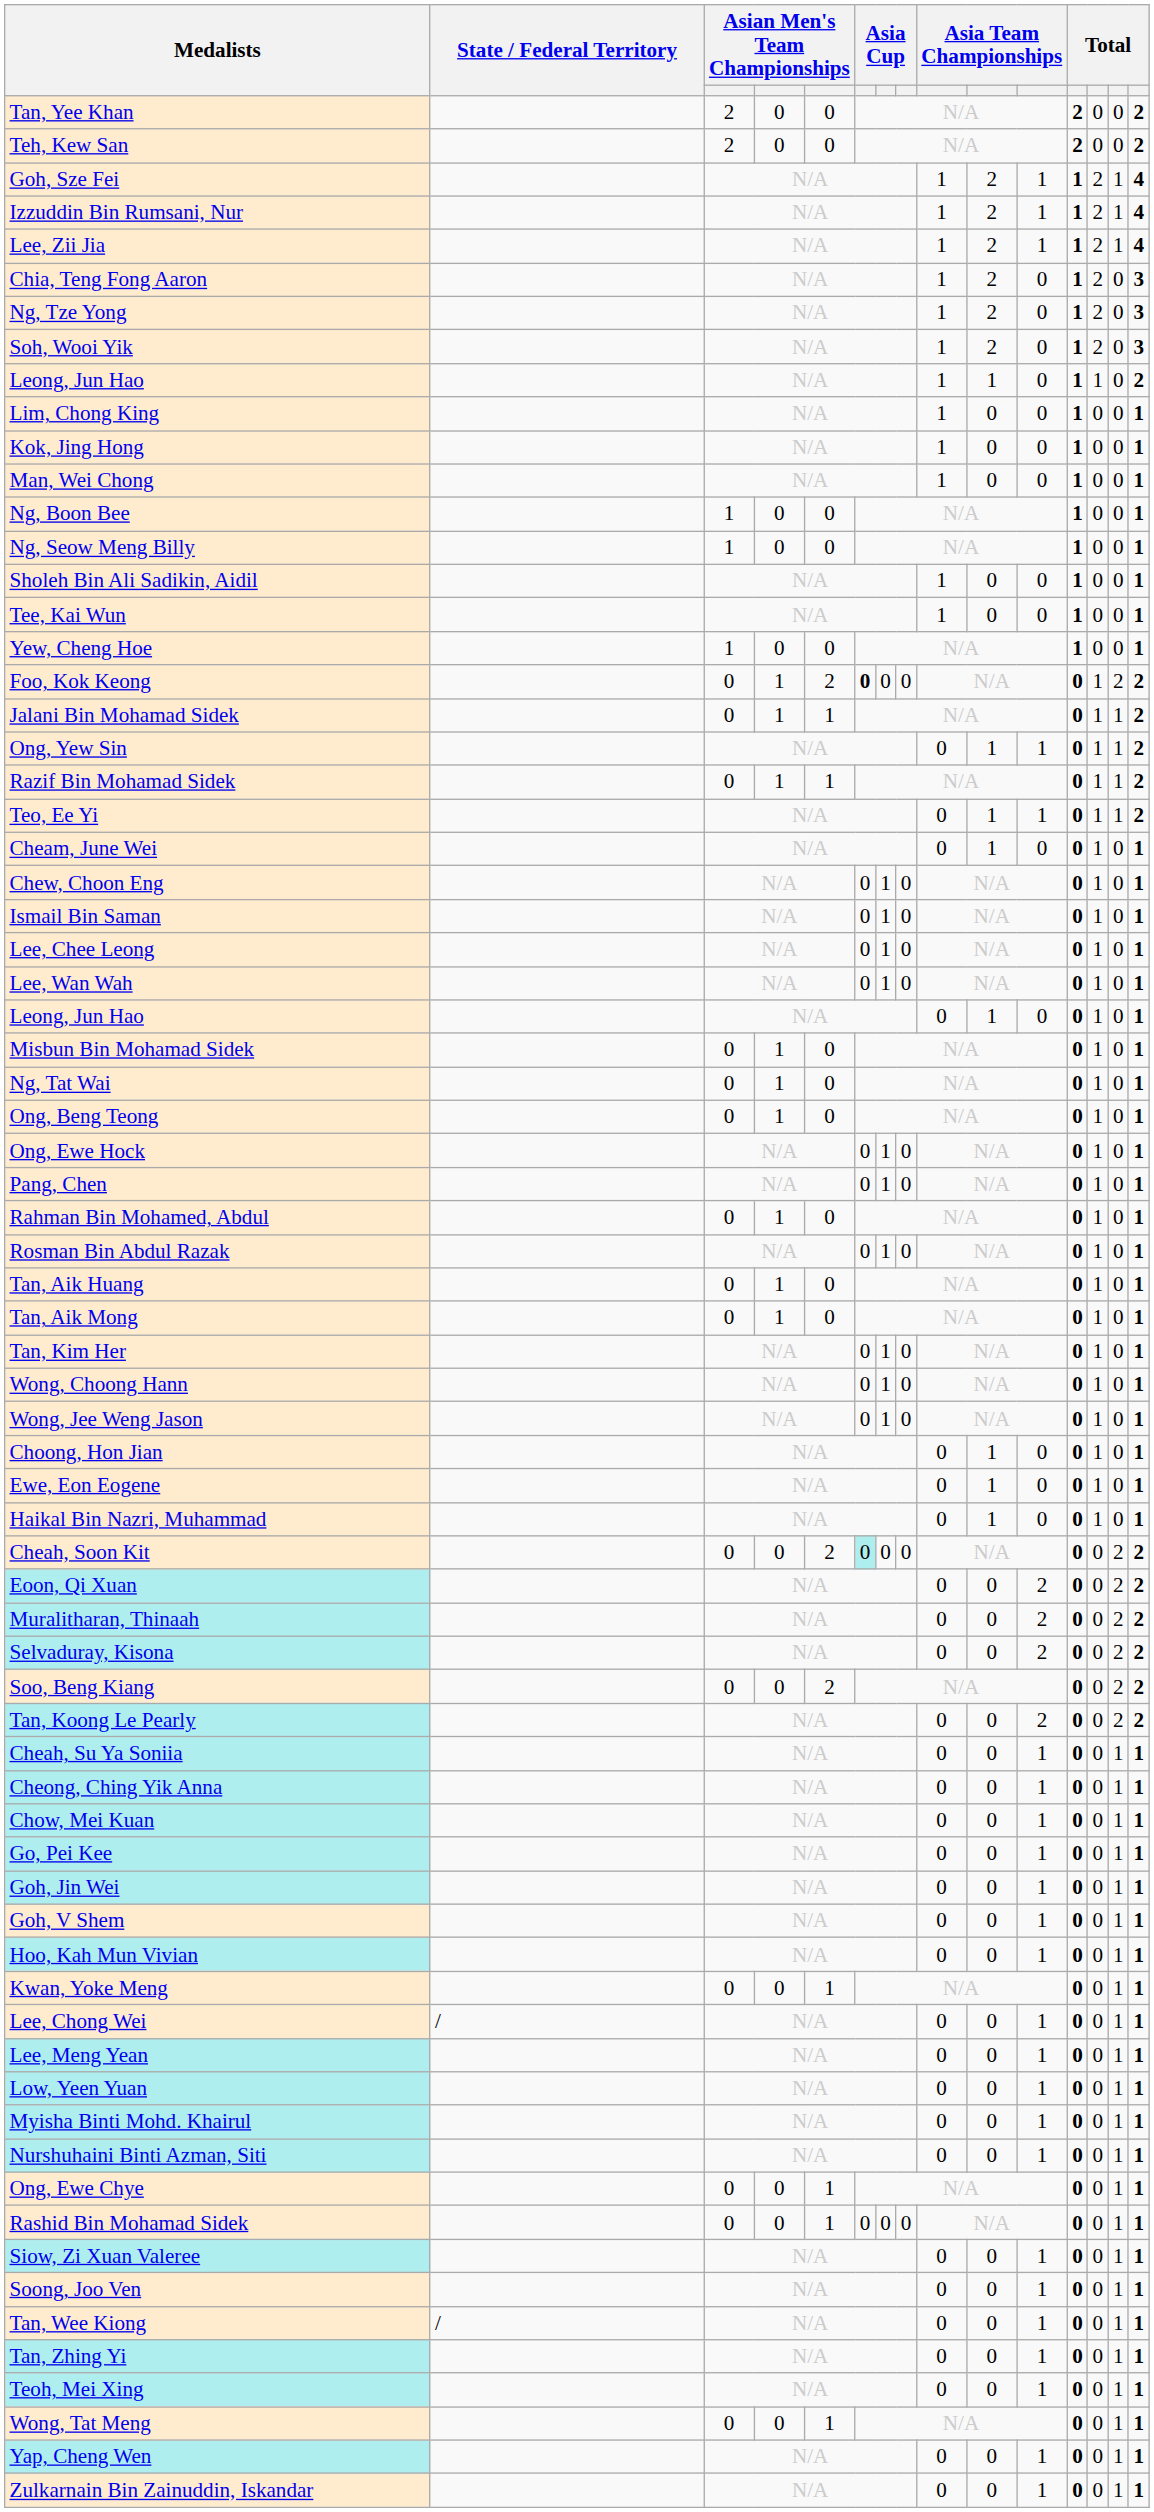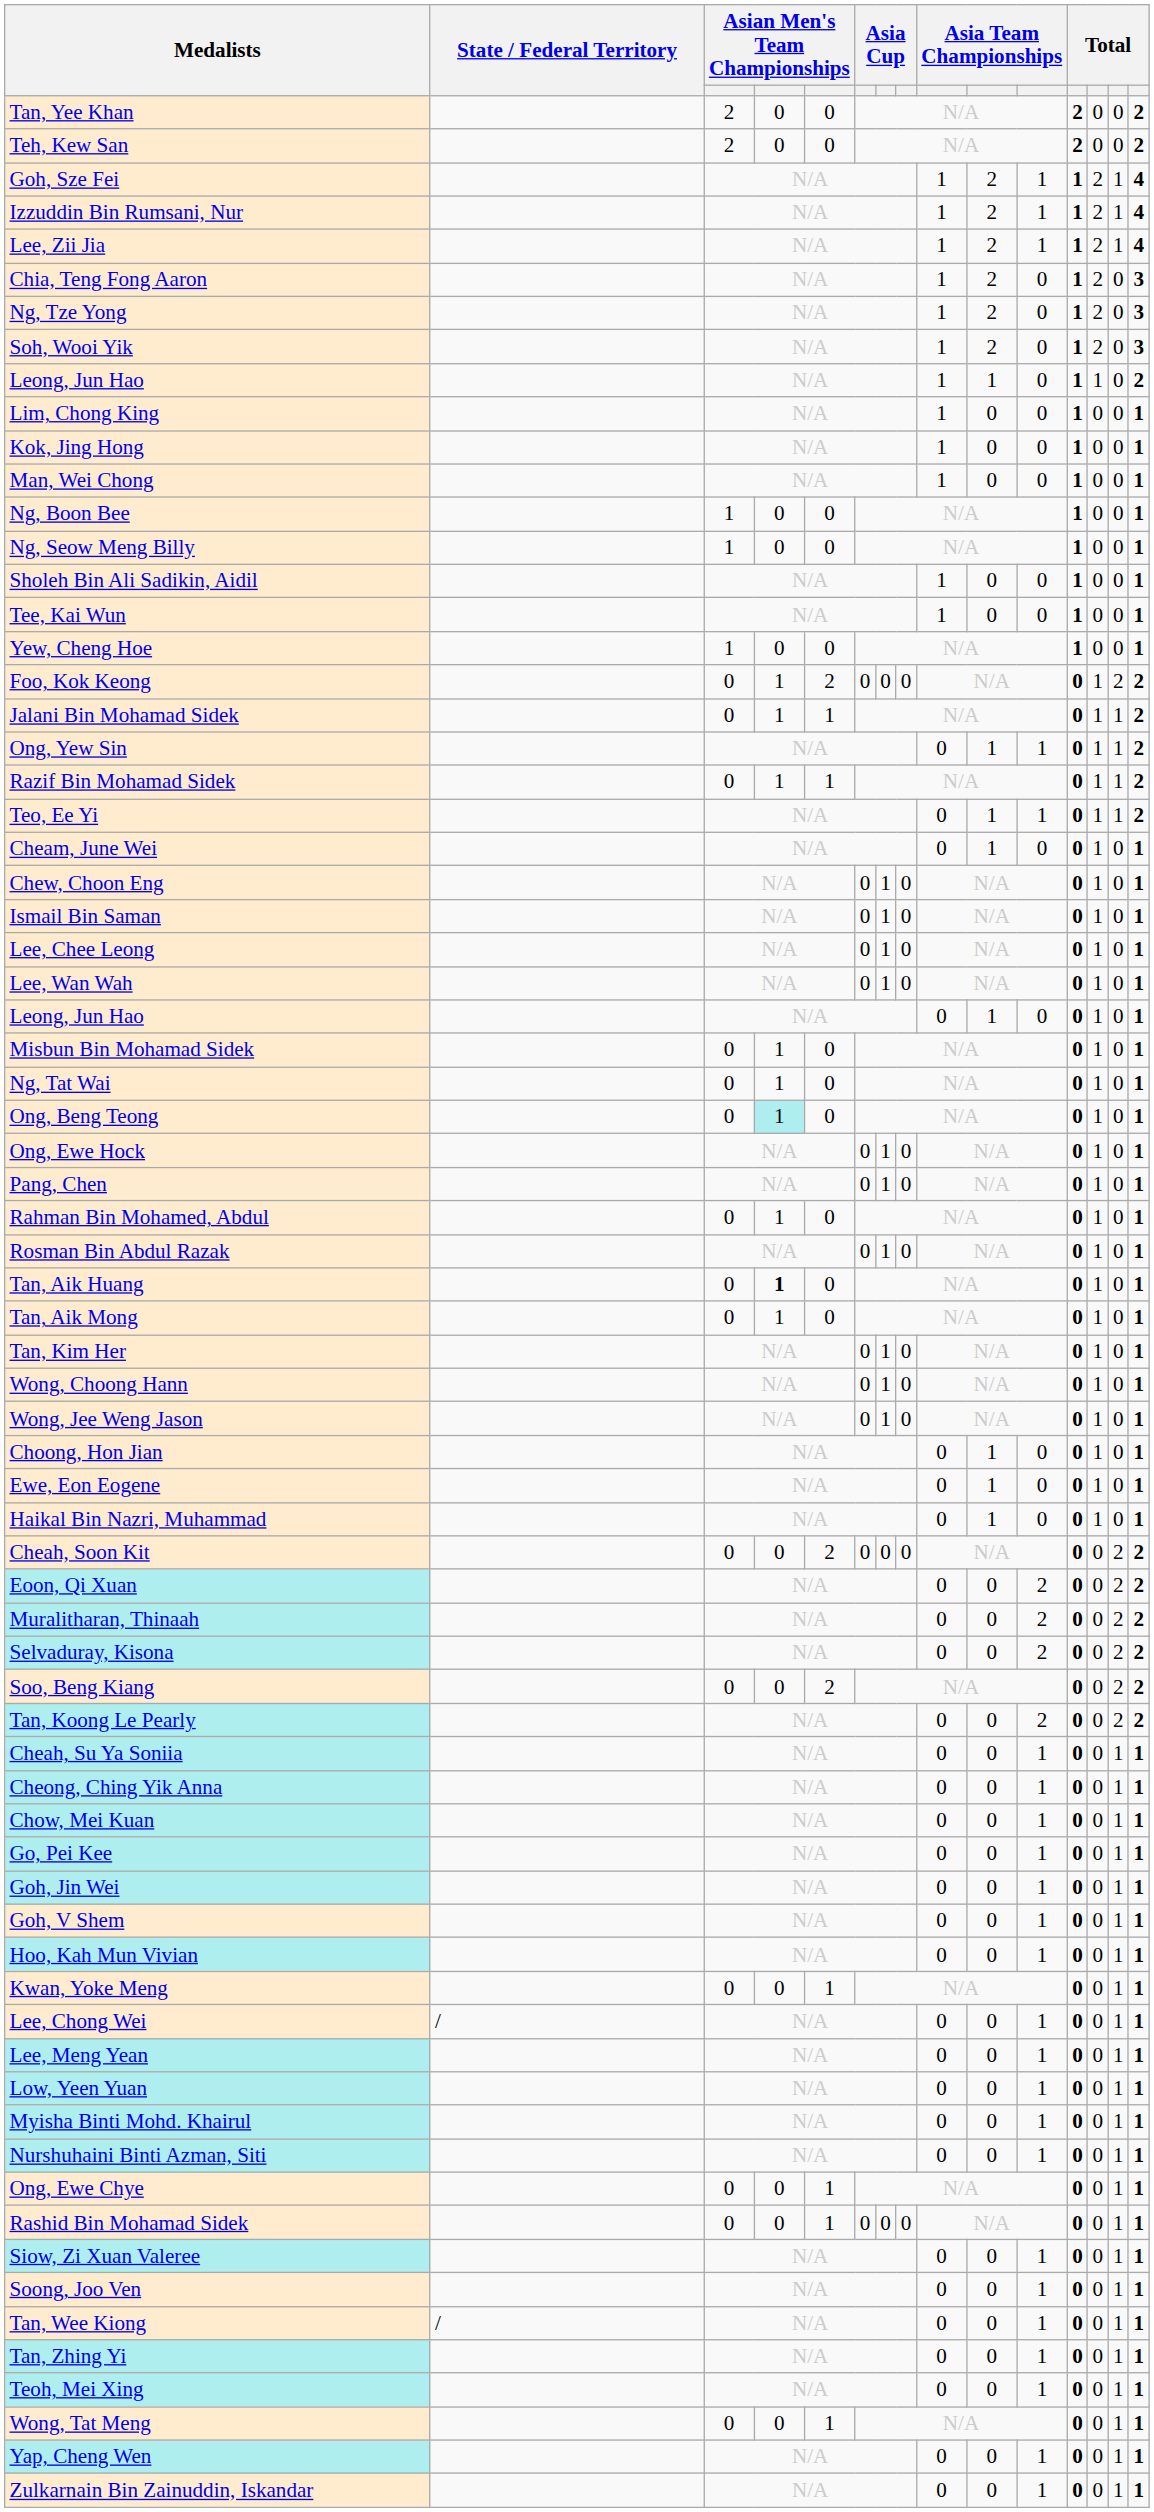(865, 681) bold -> (865, 681) normal
(779, 1116) no background -> (779, 1116) paleturquoise background
(779, 1284) normal -> (779, 1284) bold
(865, 1552) paleturquoise background -> (865, 1552) no background
